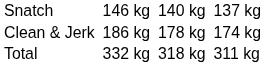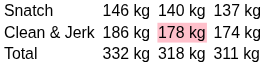(182, 32) no background -> (182, 32) pink background
